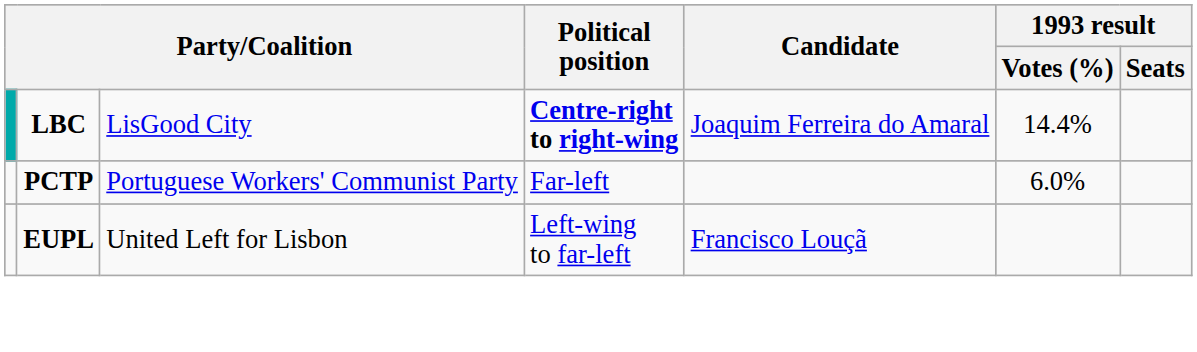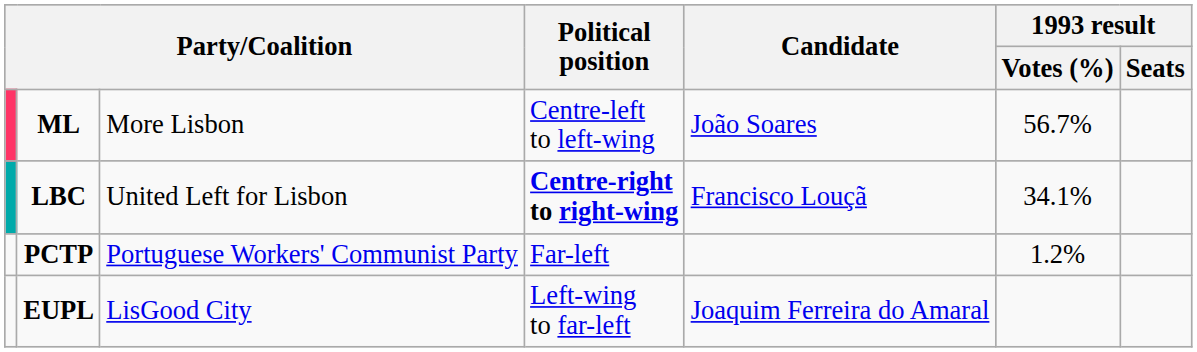+ row: (59, 124)
(179, 124) LisGood City -> (227, 196) United Left for Lisbon
(840, 124) Joaquim Ferreira do Amaral -> (779, 196) Francisco Louçã
(1058, 124) 14.4% -> (1058, 196) 34.1%
(1058, 181) 6.0% -> (1058, 253) 1.2%
(227, 238) United Left for Lisbon -> (179, 310) LisGood City
(779, 238) Francisco Louçã -> (840, 310) Joaquim Ferreira do Amaral
